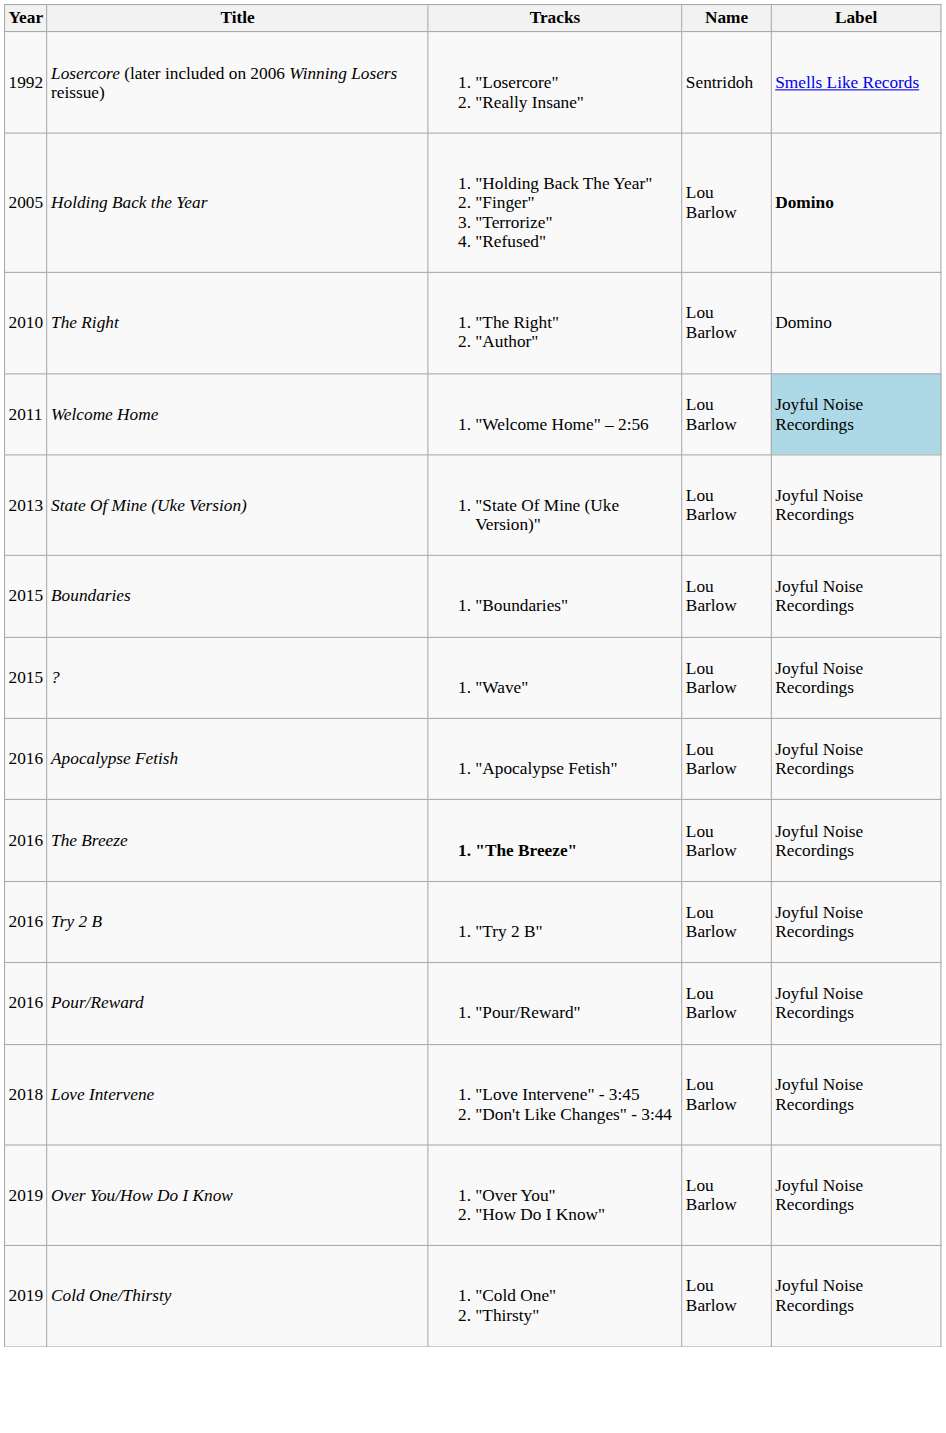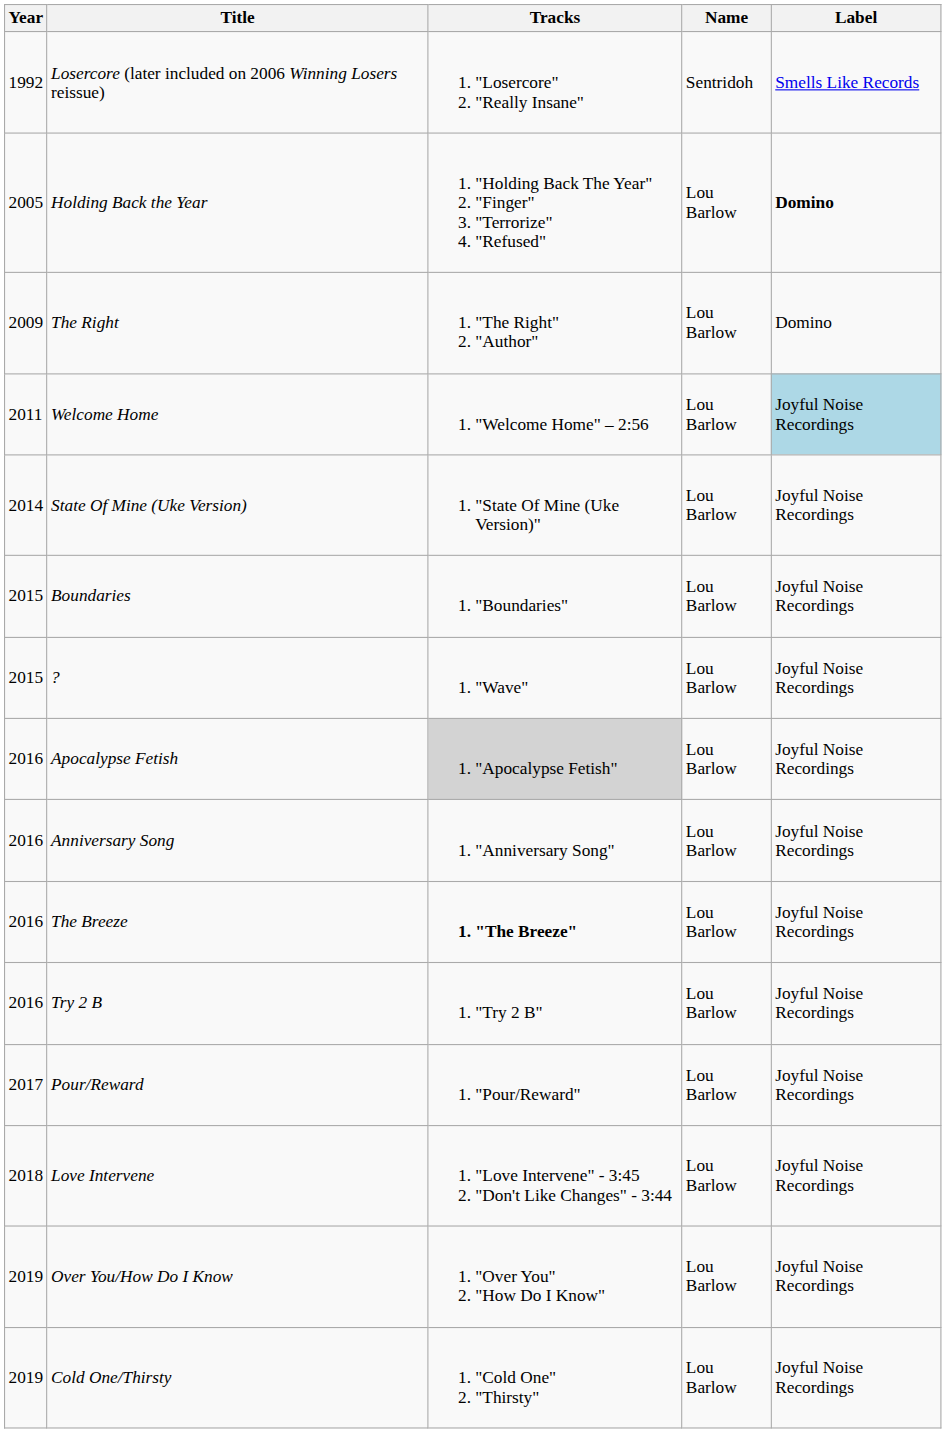(26, 322) 2010 -> (26, 322) 2009
(26, 505) 2013 -> (26, 505) 2014
(555, 769) no background -> (555, 769) lightgrey background
+ row: (113, 840)
(26, 1003) 2016 -> (26, 1084) 2017
